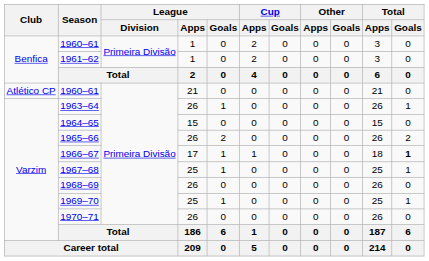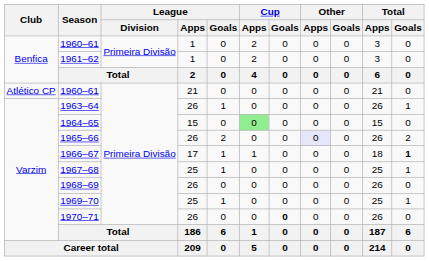(254, 122) no background -> (254, 122) lightgreen background
(316, 138) no background -> (316, 138) lavender background
(285, 216) normal -> (285, 216) bold
